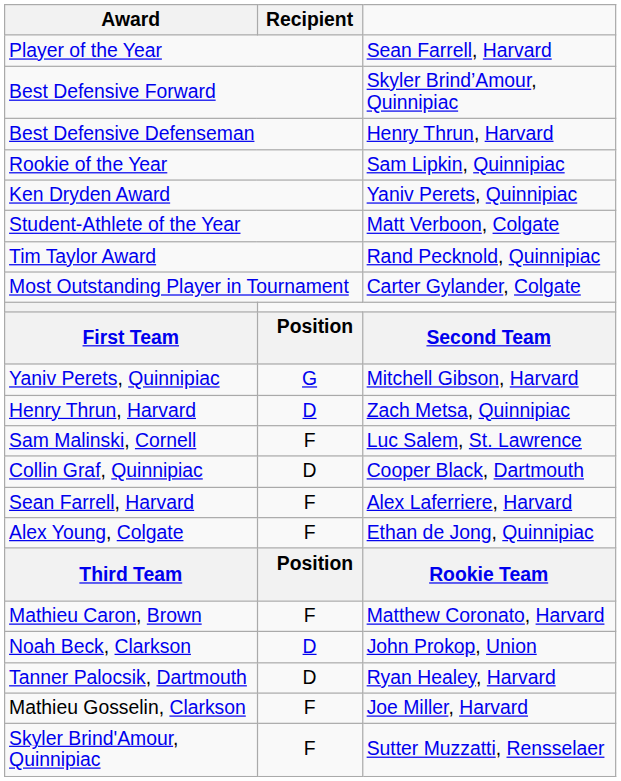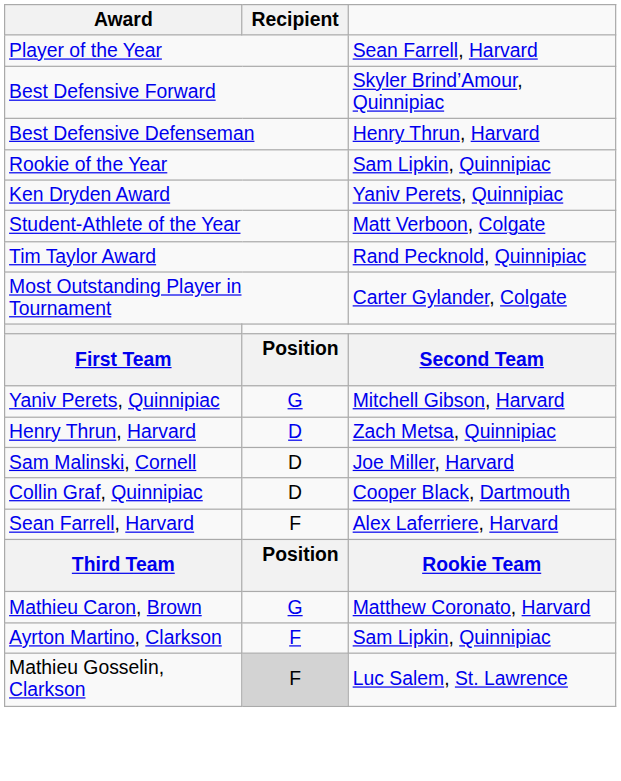(310, 440) F -> (295, 462) D
(474, 440) Luc Salem, St. Lawrence -> (433, 462) Joe Miller, Harvard
- row: (96, 532)
(310, 616) F -> (295, 607) G
- row: (100, 646)
- row: (128, 677)
+ row: (115, 637)
(310, 708) no background -> (295, 679) lightgrey background
(447, 708) Joe Miller, Harvard -> (460, 679) Luc Salem, St. Lawrence
- row: (94, 749)
